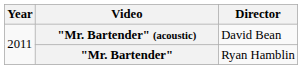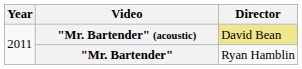(251, 34) no background -> (251, 34) khaki background
